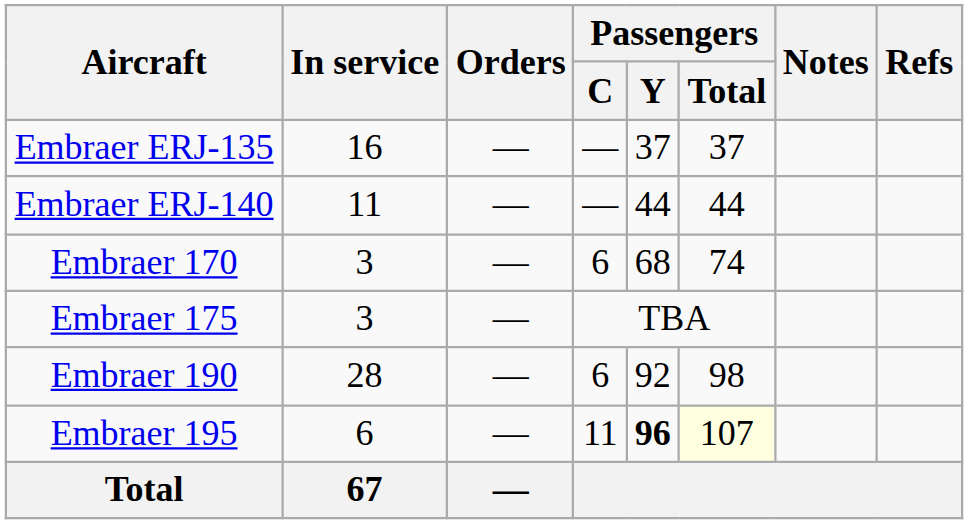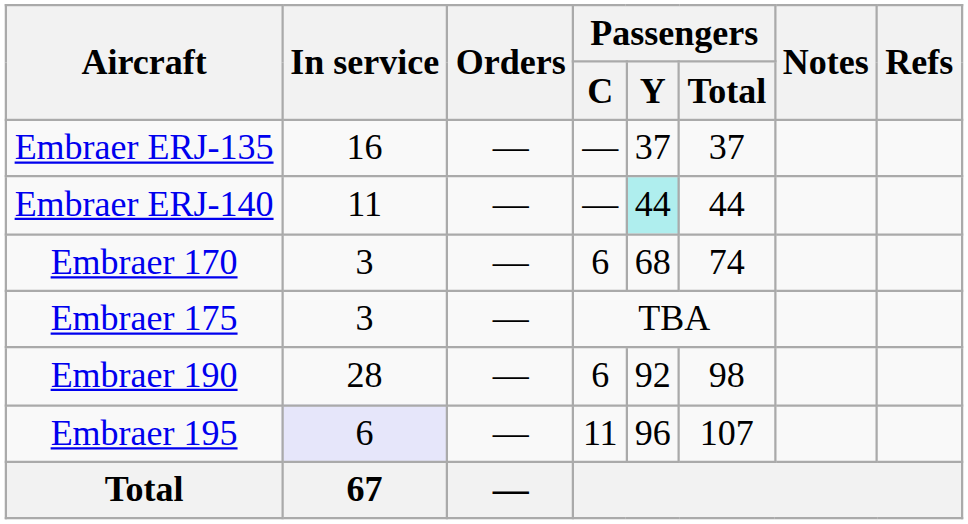(653, 204) no background -> (653, 204) paleturquoise background
(365, 432) no background -> (365, 432) lavender background
(653, 432) bold -> (653, 432) normal
(727, 432) lightyellow background -> (727, 432) no background
